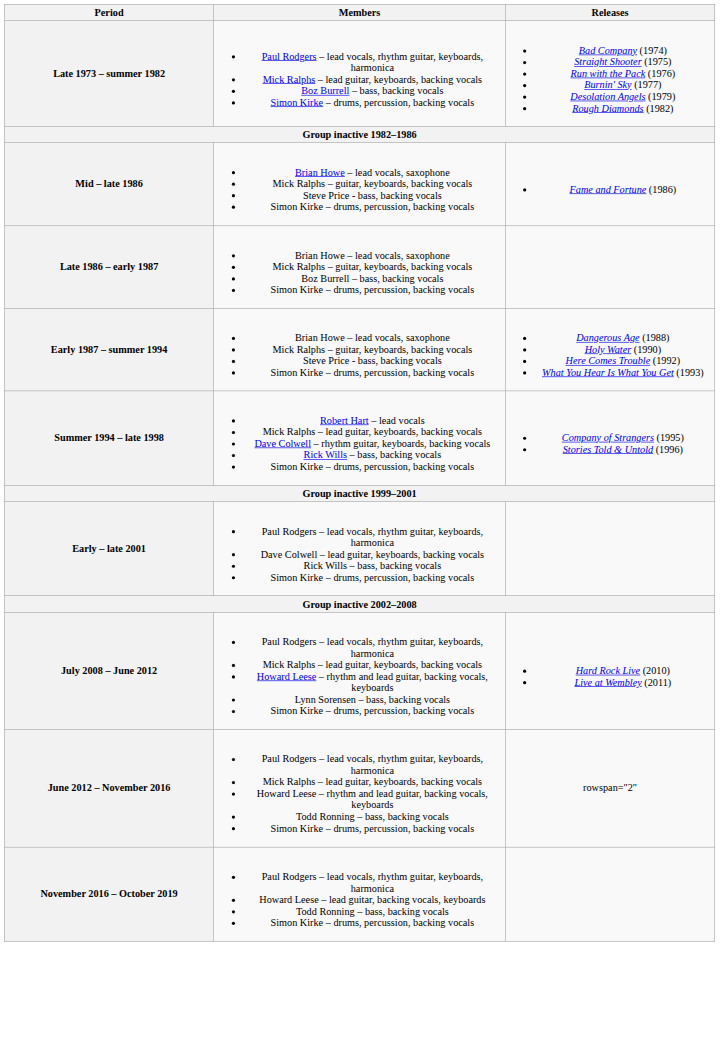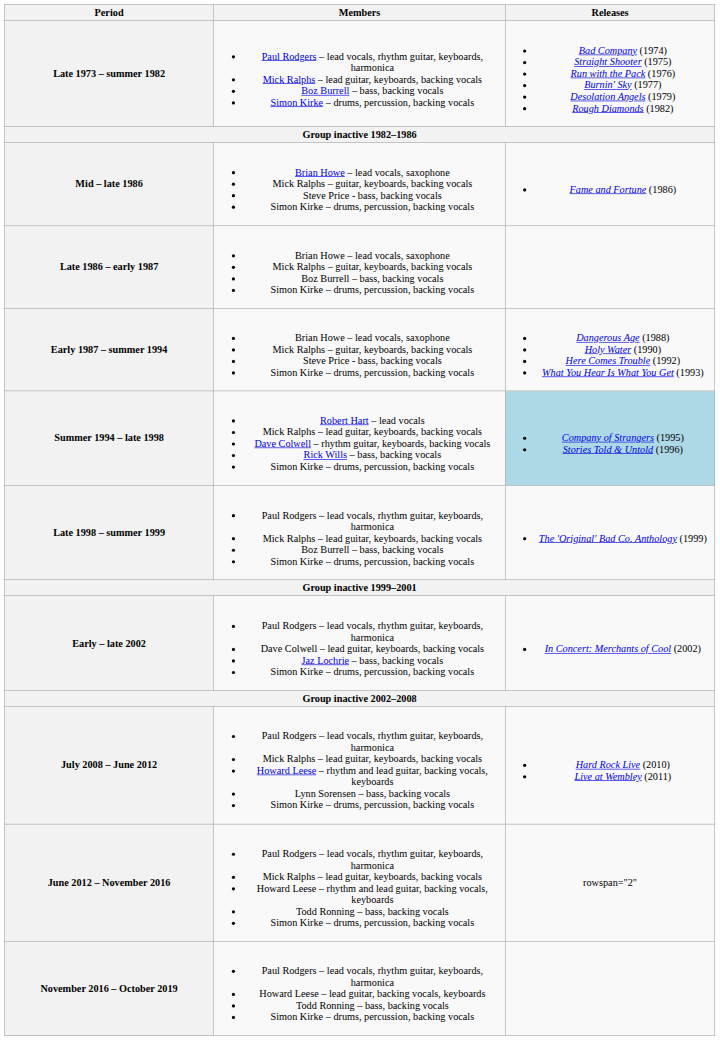(610, 444) no background -> (610, 444) lightblue background
+ row: (109, 532)
- row: (109, 548)
+ row: (109, 643)
